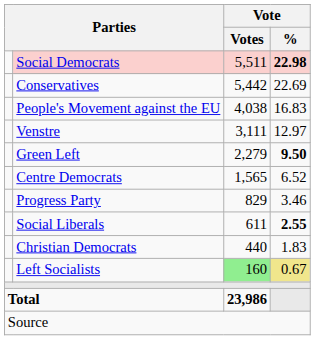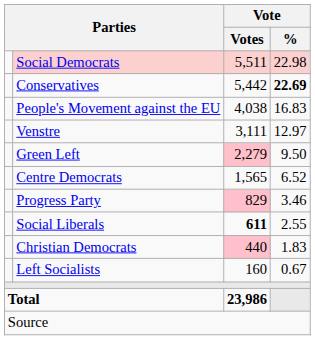(290, 62) bold -> (290, 62) normal
(290, 85) normal -> (290, 85) bold
(251, 154) no background -> (251, 154) pink background
(294, 154) bold -> (294, 154) normal
(256, 200) no background -> (256, 200) pink background
(256, 223) normal -> (257, 223) bold
(294, 223) bold -> (294, 223) normal
(256, 246) no background -> (256, 246) pink background
(256, 270) lightgreen background -> (256, 270) no background
(294, 270) khaki background -> (294, 270) no background
